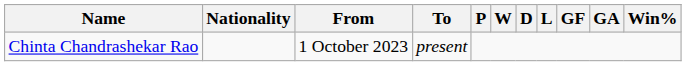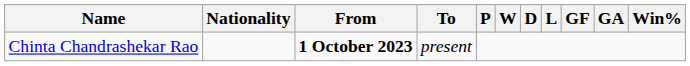(353, 46) normal -> (356, 46) bold
